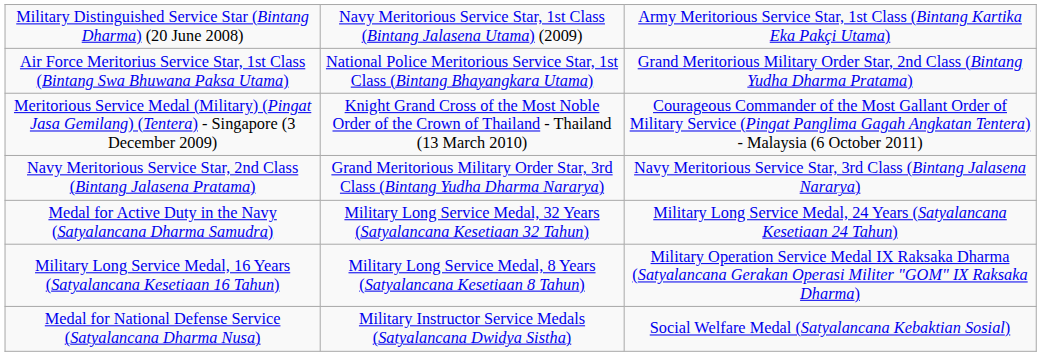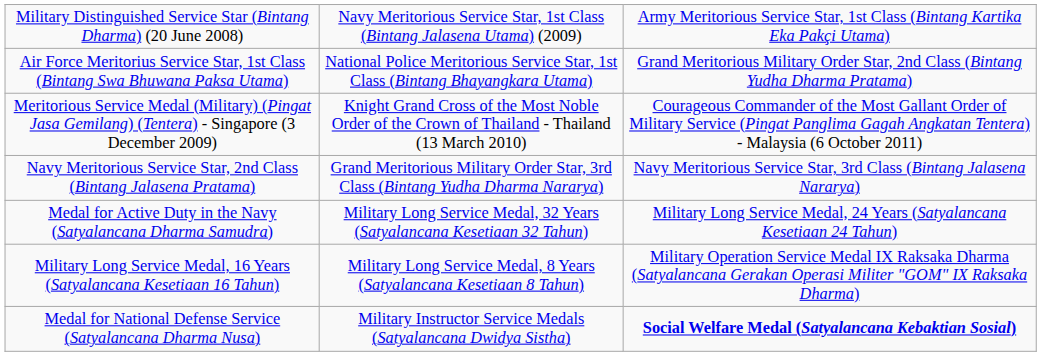(830, 328) normal -> (830, 328) bold
